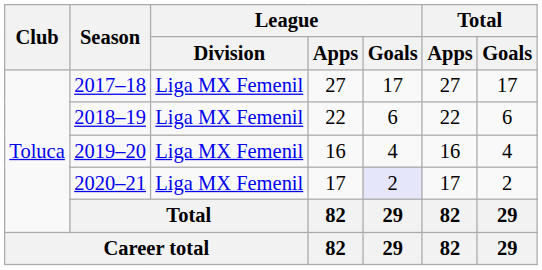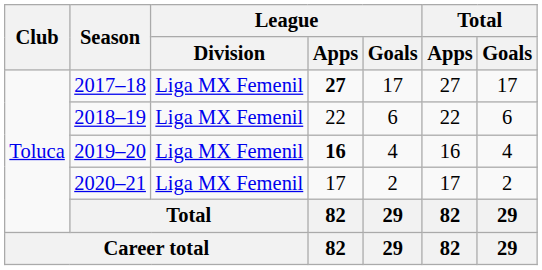(335, 85) normal -> (335, 85) bold
(335, 150) normal -> (335, 150) bold
(393, 183) lavender background -> (393, 183) no background
